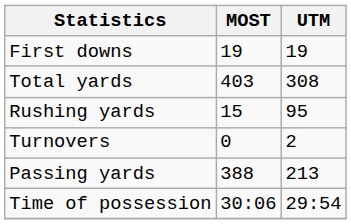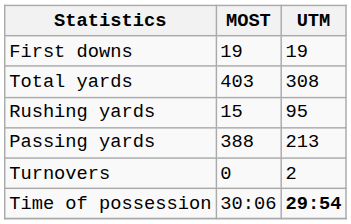rows swapped: (82, 173) <-> (60, 143)
(313, 204) normal -> (313, 204) bold
